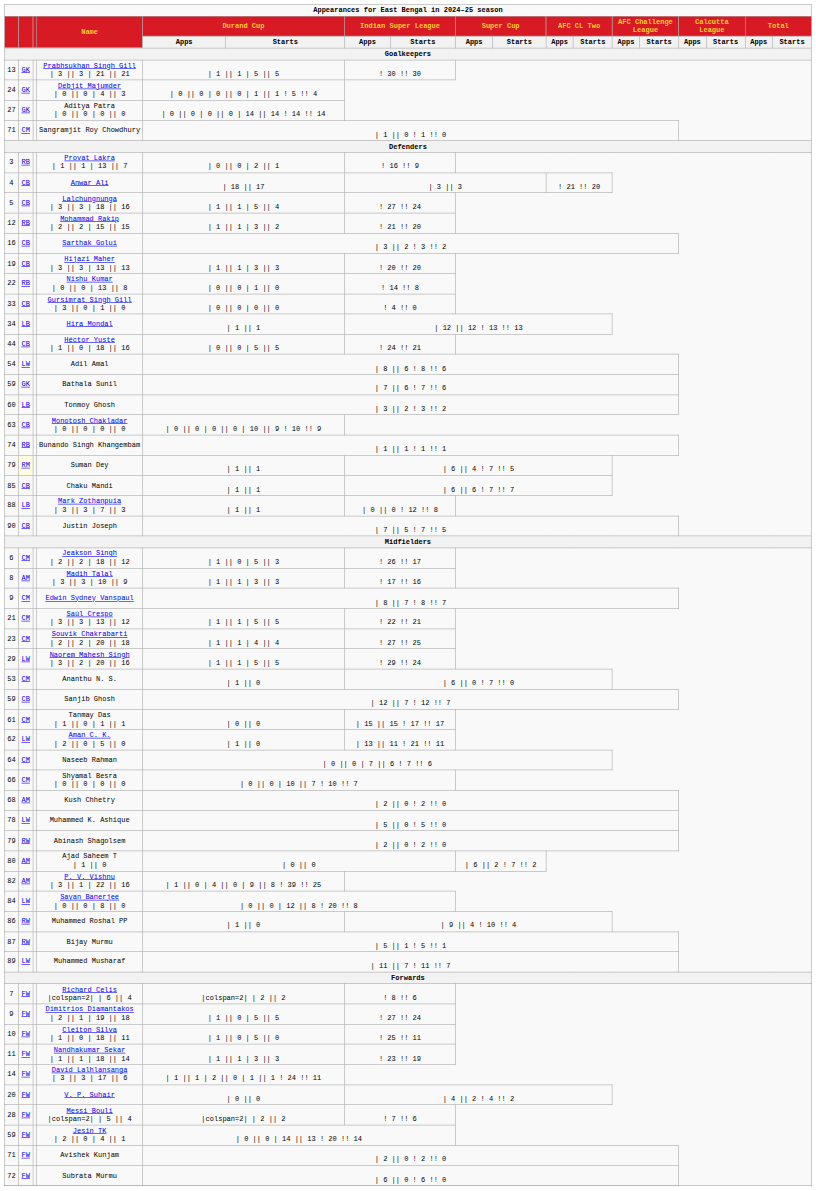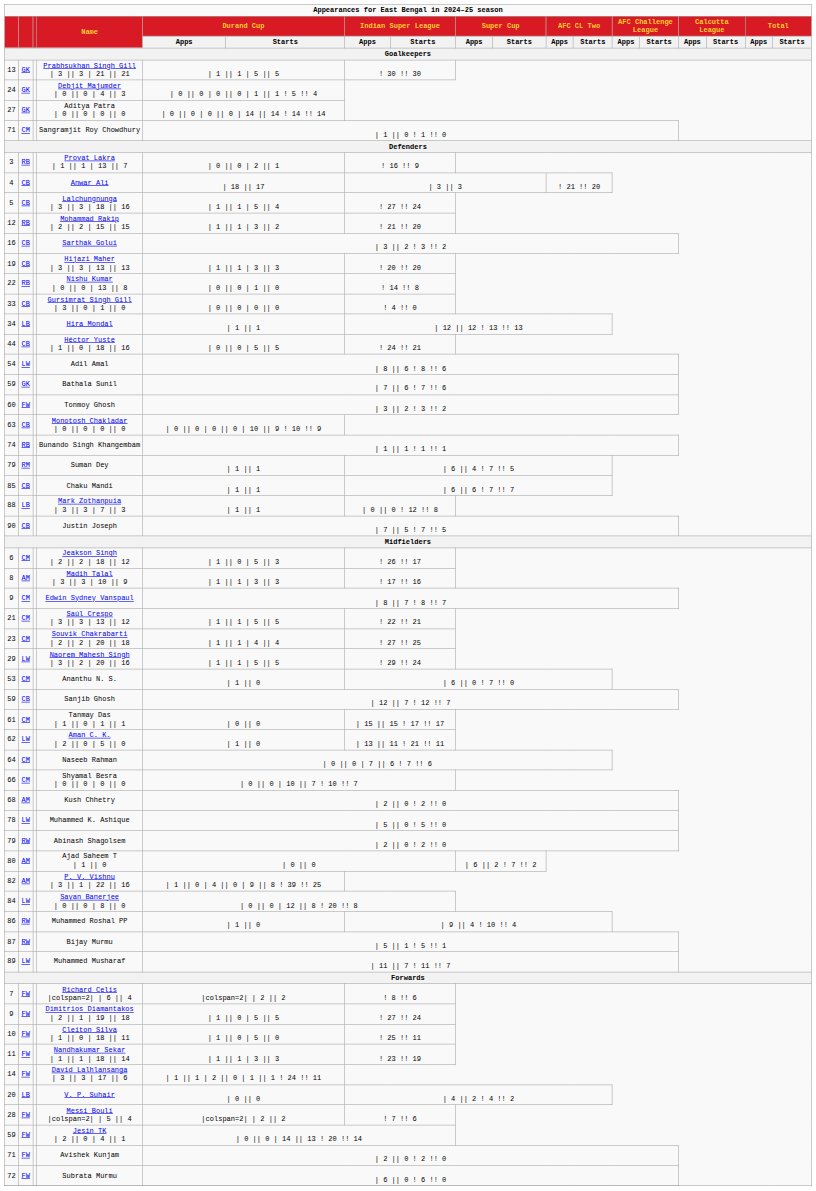(26, 405) LB -> (26, 405) FW
(26, 465) lightyellow background -> (26, 465) no background
(26, 1095) FW -> (26, 1095) LB
